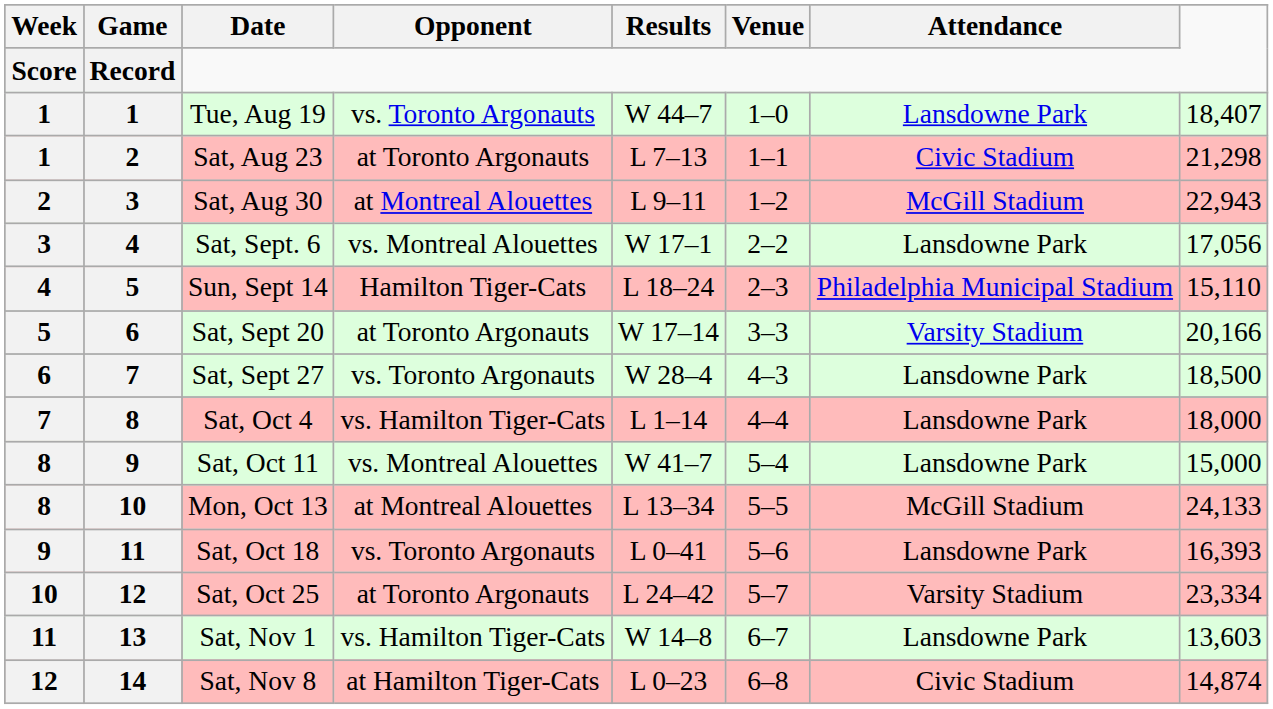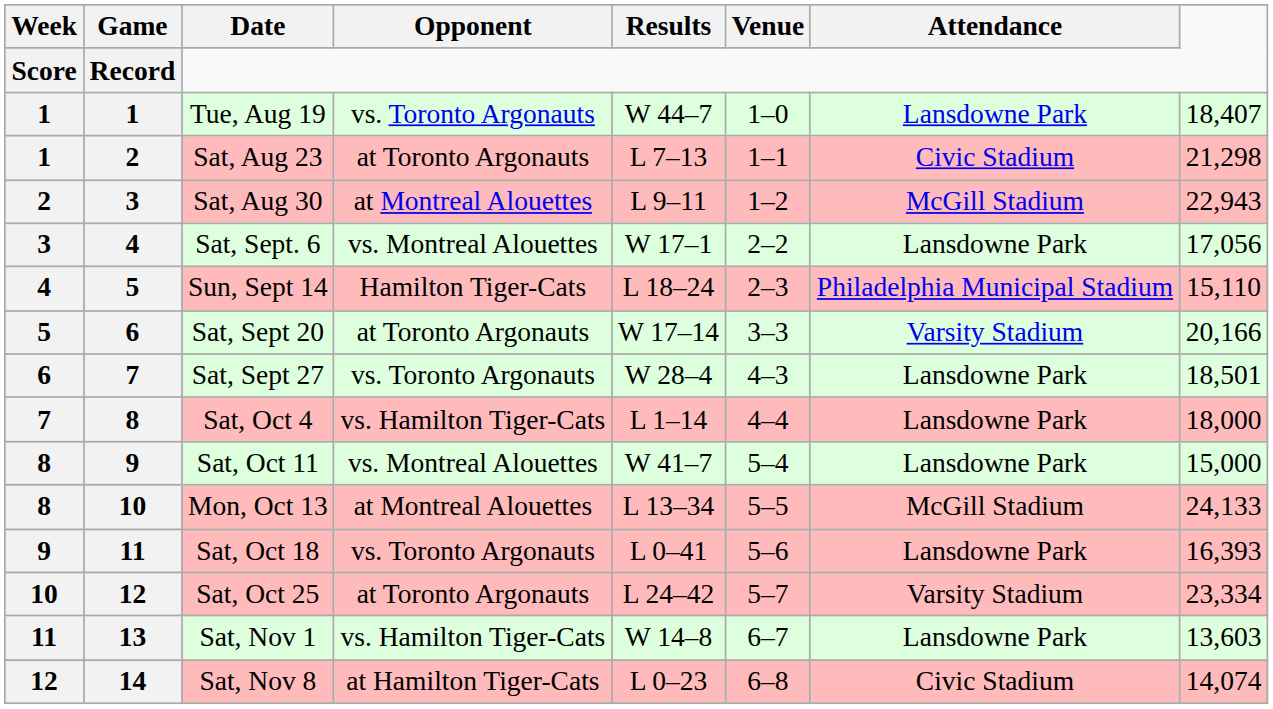(1224, 375) 18,500 -> (1224, 375) 18,501
(1224, 680) 14,874 -> (1224, 680) 14,074
